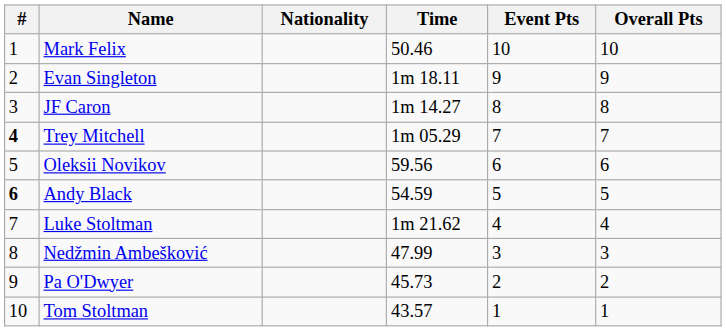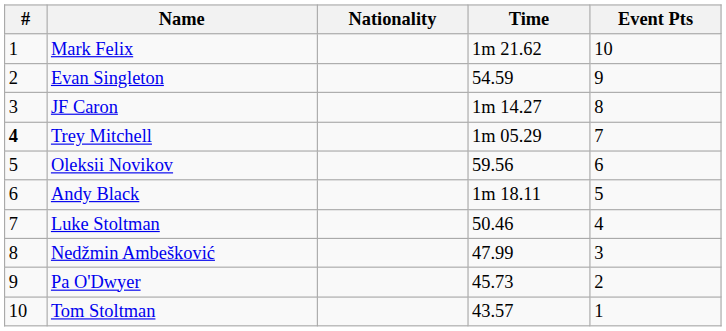- column: (658, 19)
(412, 48) 50.46 -> (507, 48) 1m 21.62
(426, 77) 1m 18.11 -> (493, 77) 54.59
(13, 194) bold -> (13, 194) normal
(412, 194) 54.59 -> (507, 194) 1m 18.11
(426, 223) 1m 21.62 -> (493, 223) 50.46
